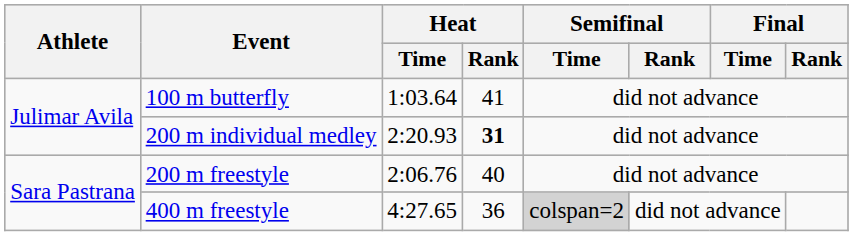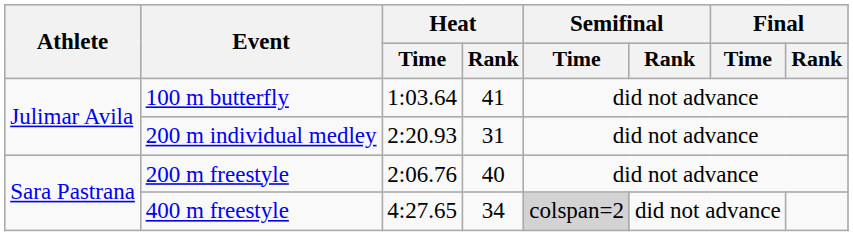(493, 135) bold -> (493, 135) normal
(493, 211) 36 -> (493, 211) 34
